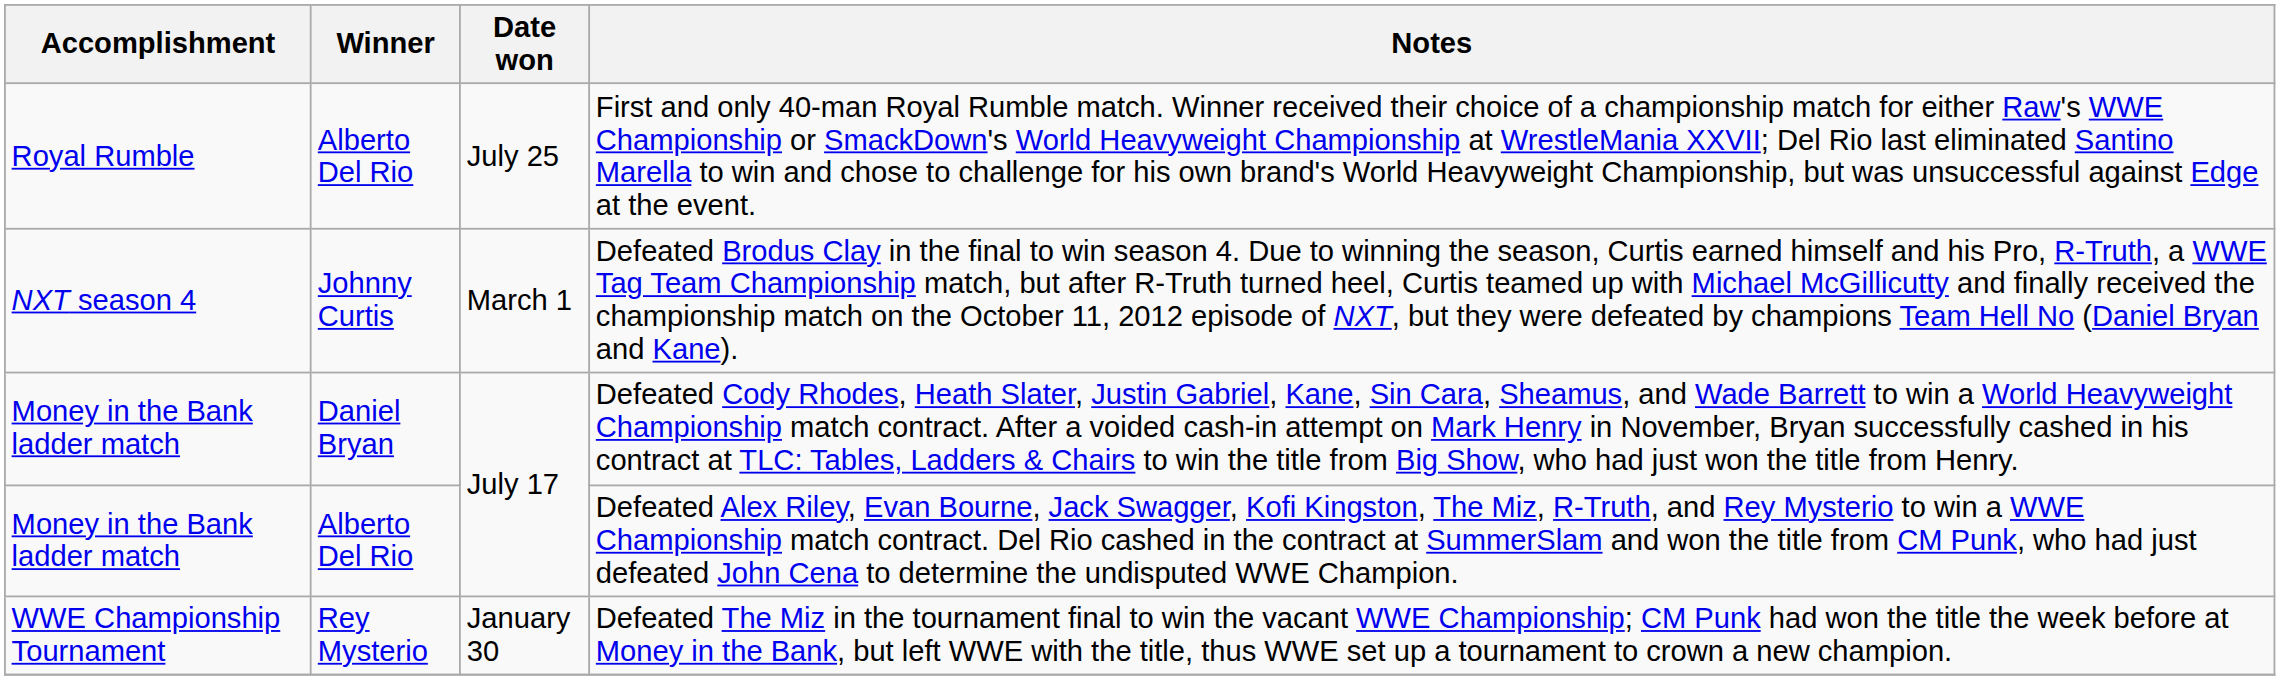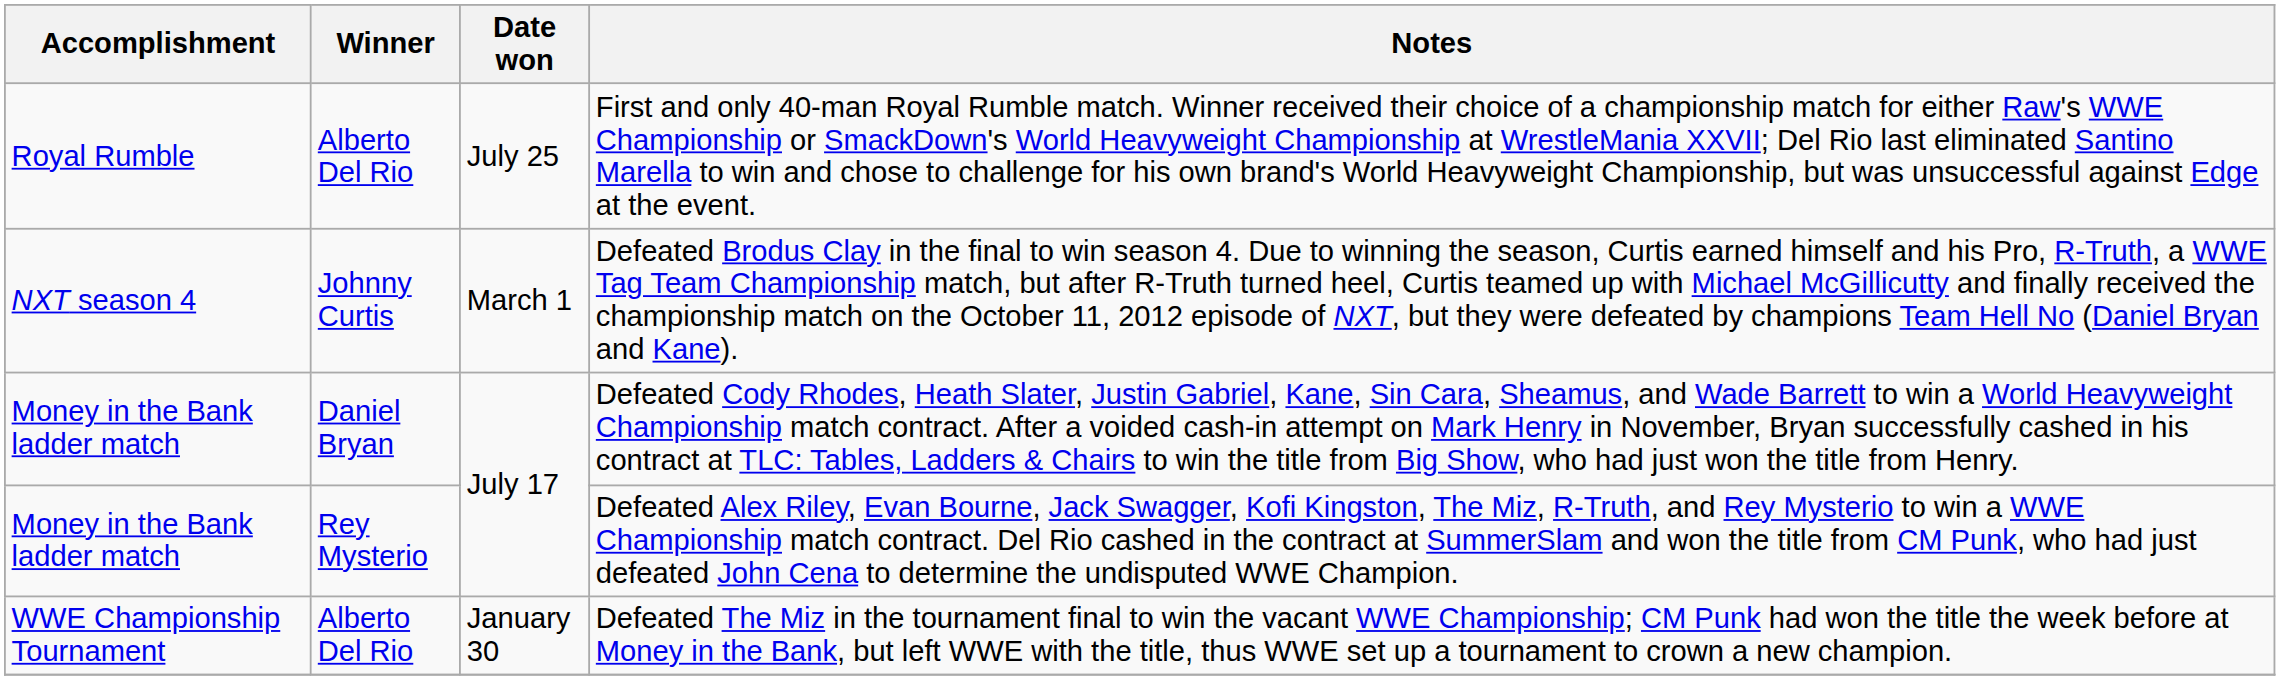(366, 539) Alberto Del Rio -> (373, 539) Rey Mysterio
(373, 635) Rey Mysterio -> (366, 635) Alberto Del Rio
